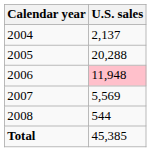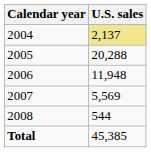(106, 34) no background -> (106, 34) khaki background
(109, 75) pink background -> (109, 75) no background
